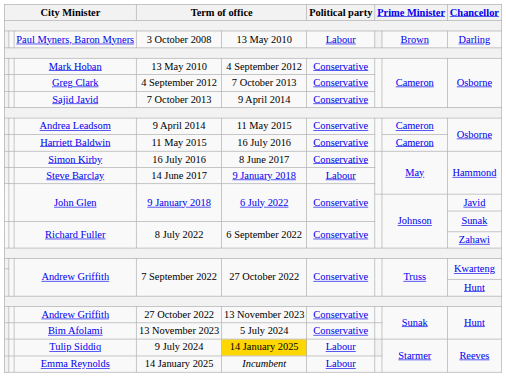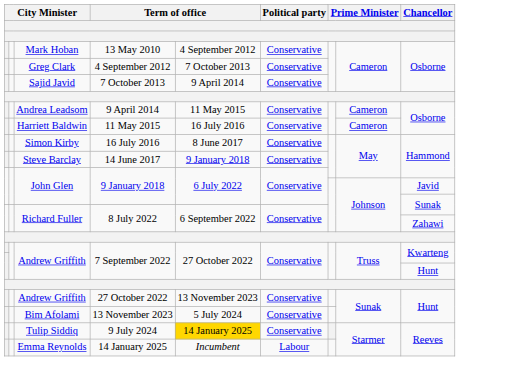- row: (75, 39)
(341, 175) Labour -> (294, 159) Conservative
(341, 347) Labour -> (294, 331) Conservative
